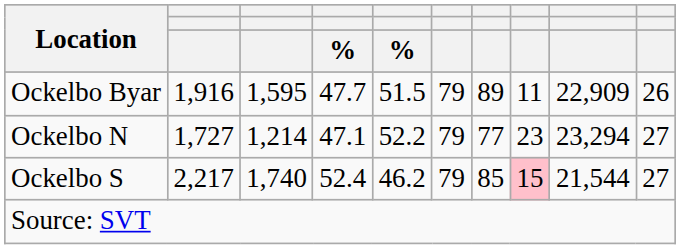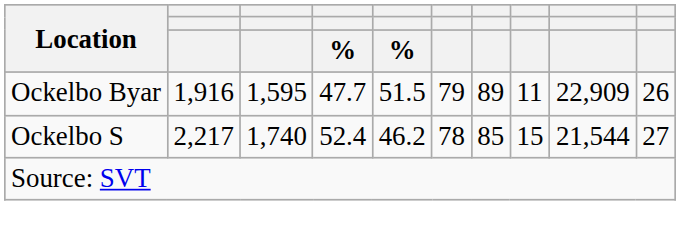- row: (70, 135)
(452, 178) 79 -> (452, 135) 78
(530, 178) pink background -> (530, 135) no background
